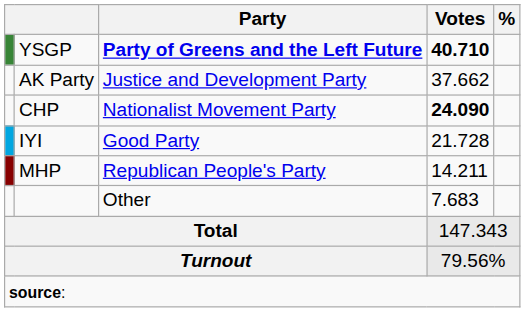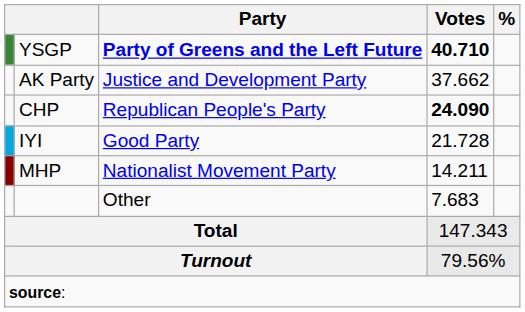(219, 110) Nationalist Movement Party -> (214, 110) Republican People's Party
(214, 170) Republican People's Party -> (219, 170) Nationalist Movement Party
